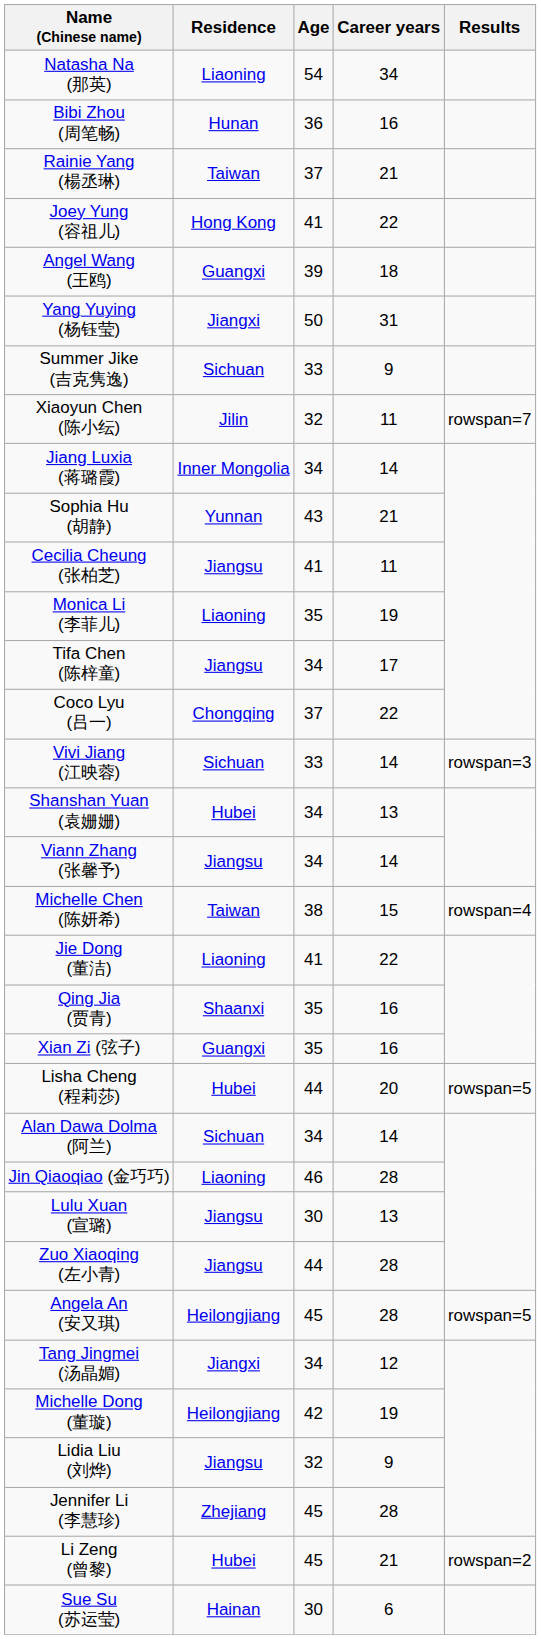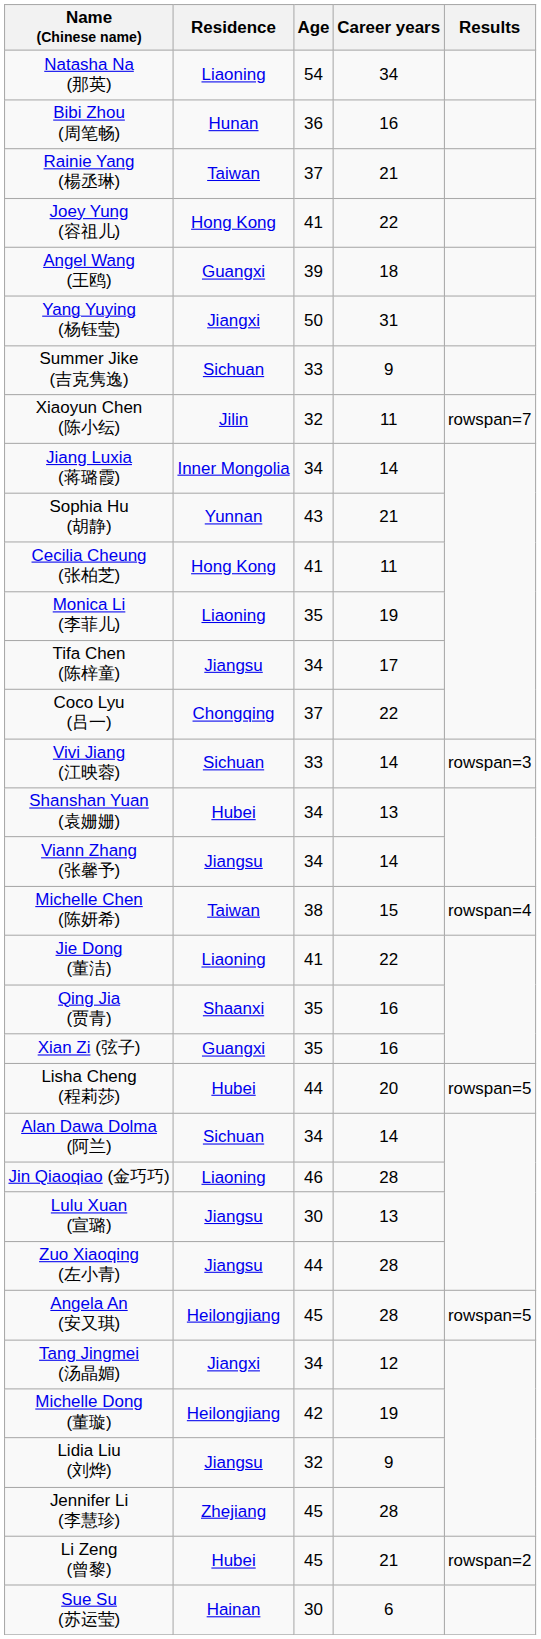(234, 566) Jiangsu -> (234, 566) Hong Kong
